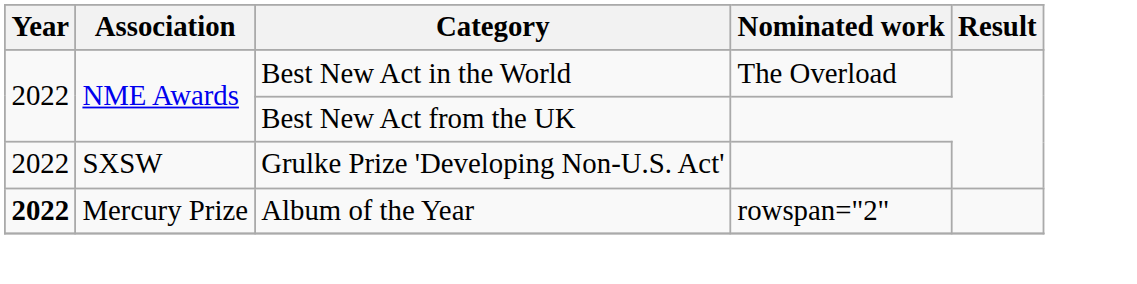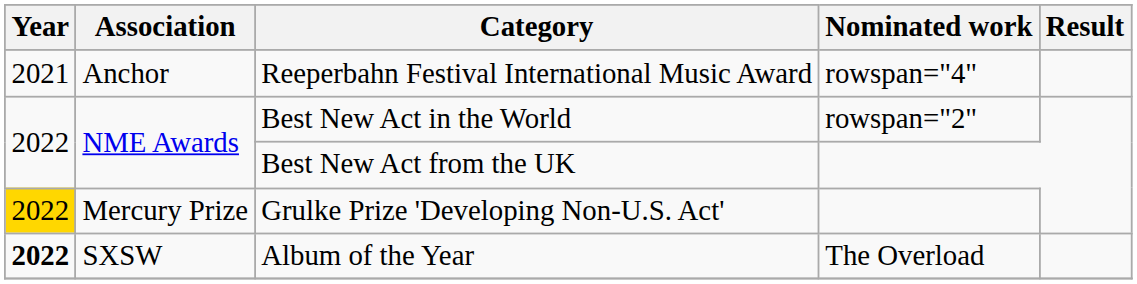+ row: (537, 73)
(817, 73) The Overload -> (901, 118) rowspan="2"
(40, 164) no background -> (40, 210) gold background
(122, 164) SXSW -> (165, 210) Mercury Prize
(165, 210) Mercury Prize -> (122, 255) SXSW
(813, 210) rowspan="2" -> (905, 255) The Overload
